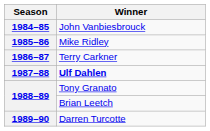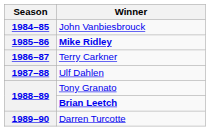(84, 42) normal -> (85, 42) bold
(83, 73) bold -> (81, 73) normal
(86, 103) normal -> (88, 103) bold
